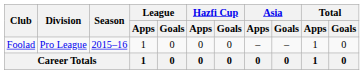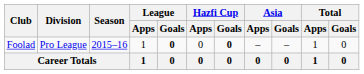(172, 45) normal -> (172, 45) bold
(229, 45) normal -> (229, 45) bold
